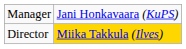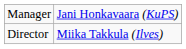(110, 33) gold background -> (110, 33) no background
